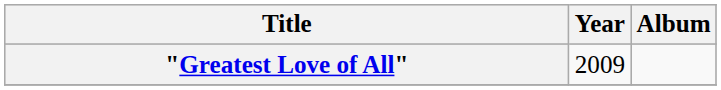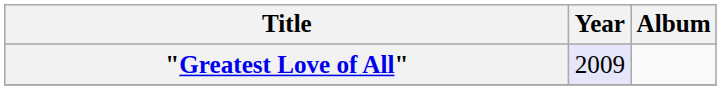(600, 64) no background -> (600, 64) lavender background
